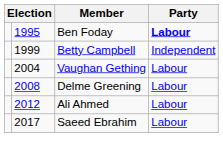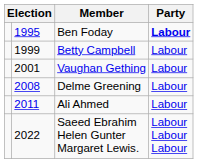(183, 50) Independent -> (169, 50) Labour
(27, 68) 2004 -> (27, 68) 2001
(27, 104) 2012 -> (27, 104) 2011
- row: (97, 123)
+ row: (98, 136)
